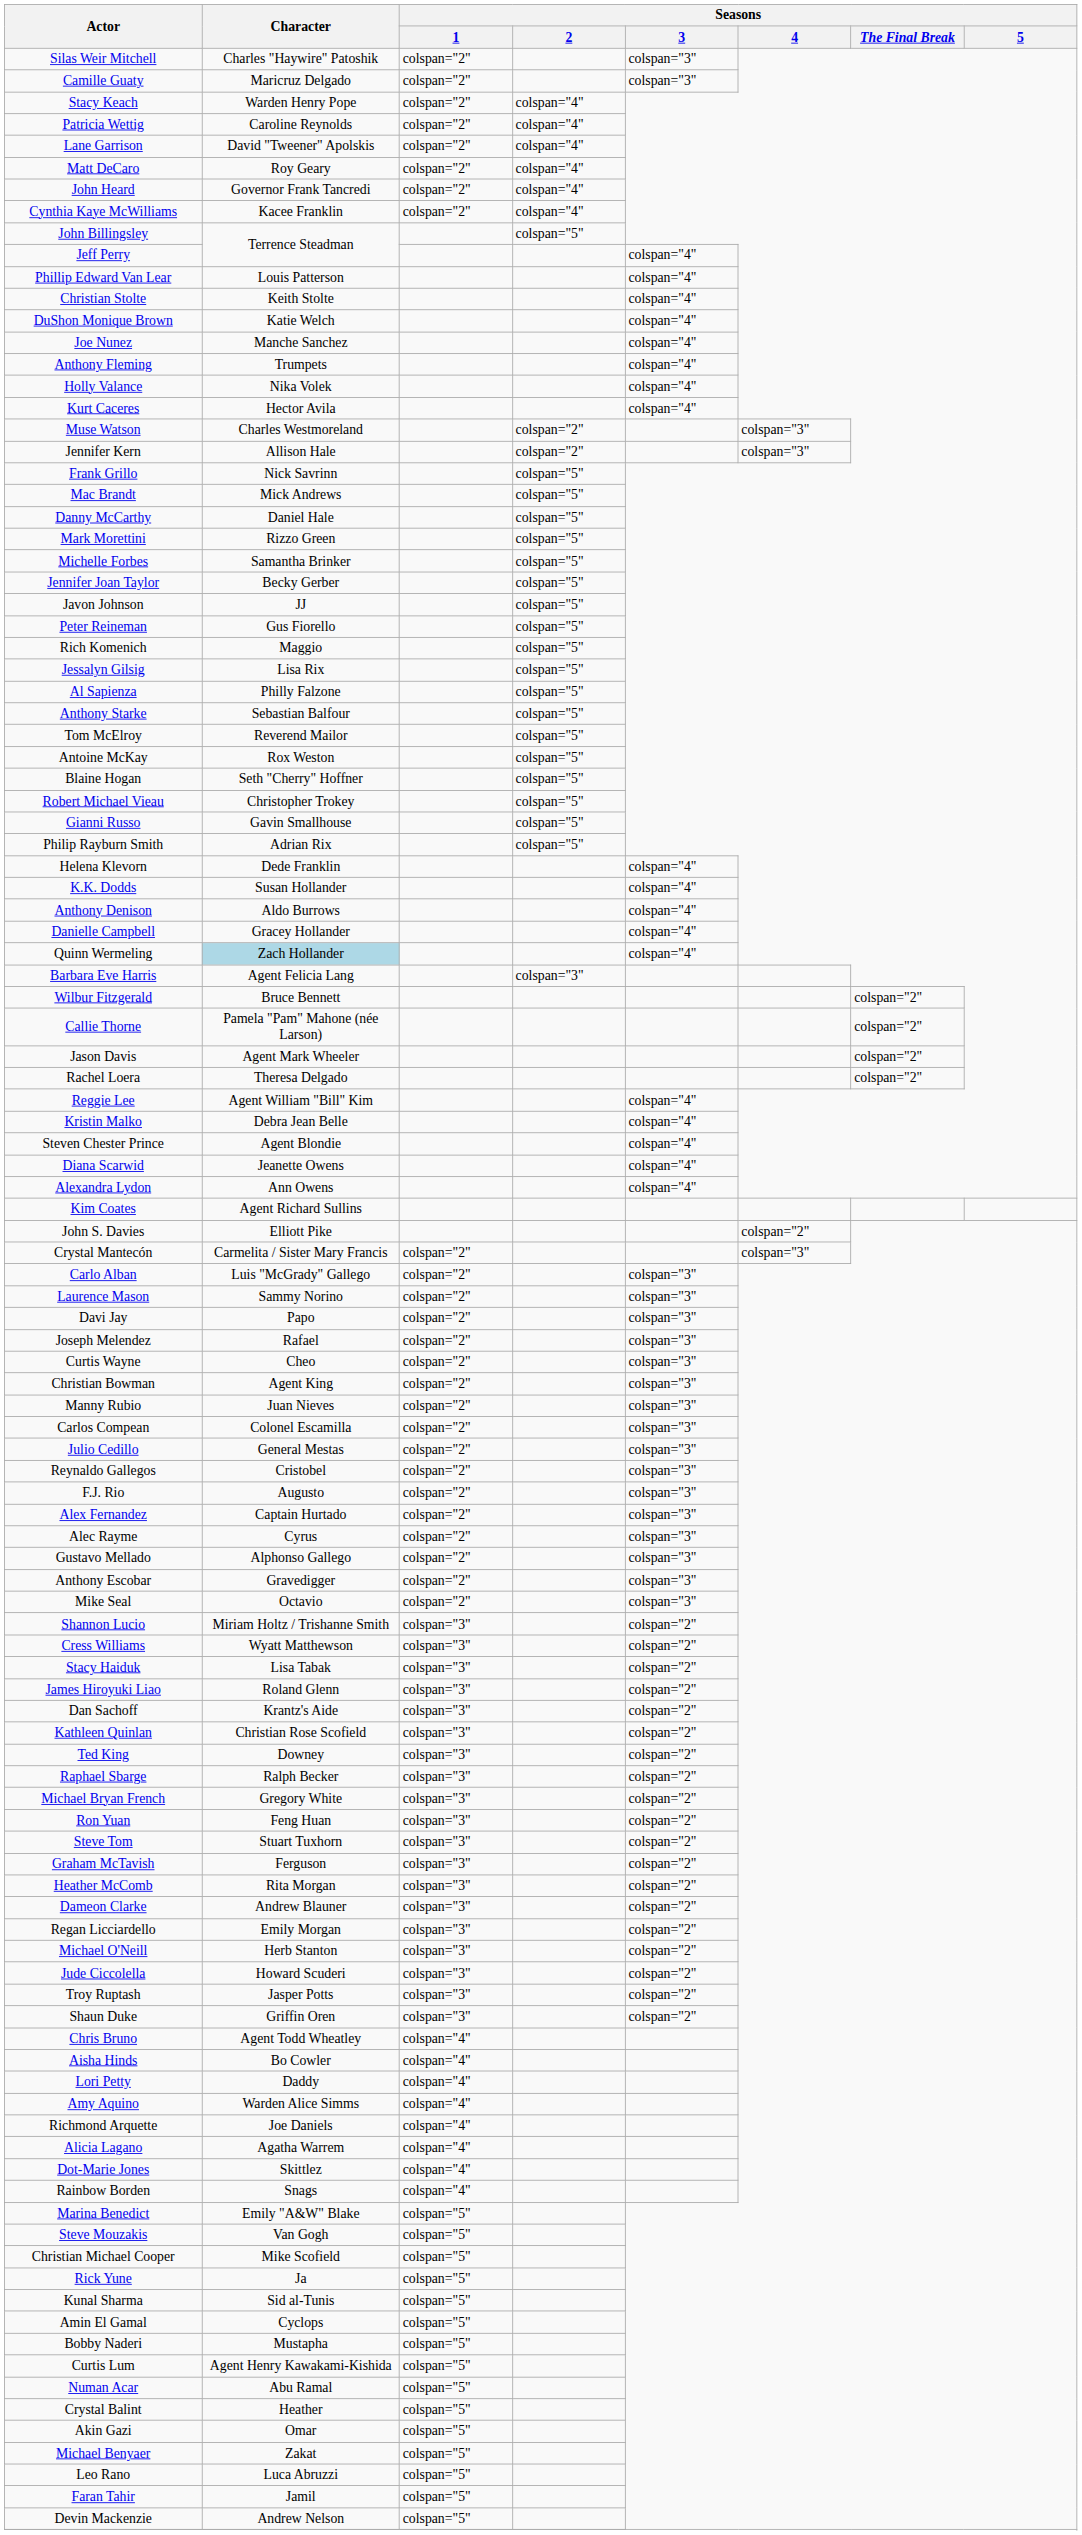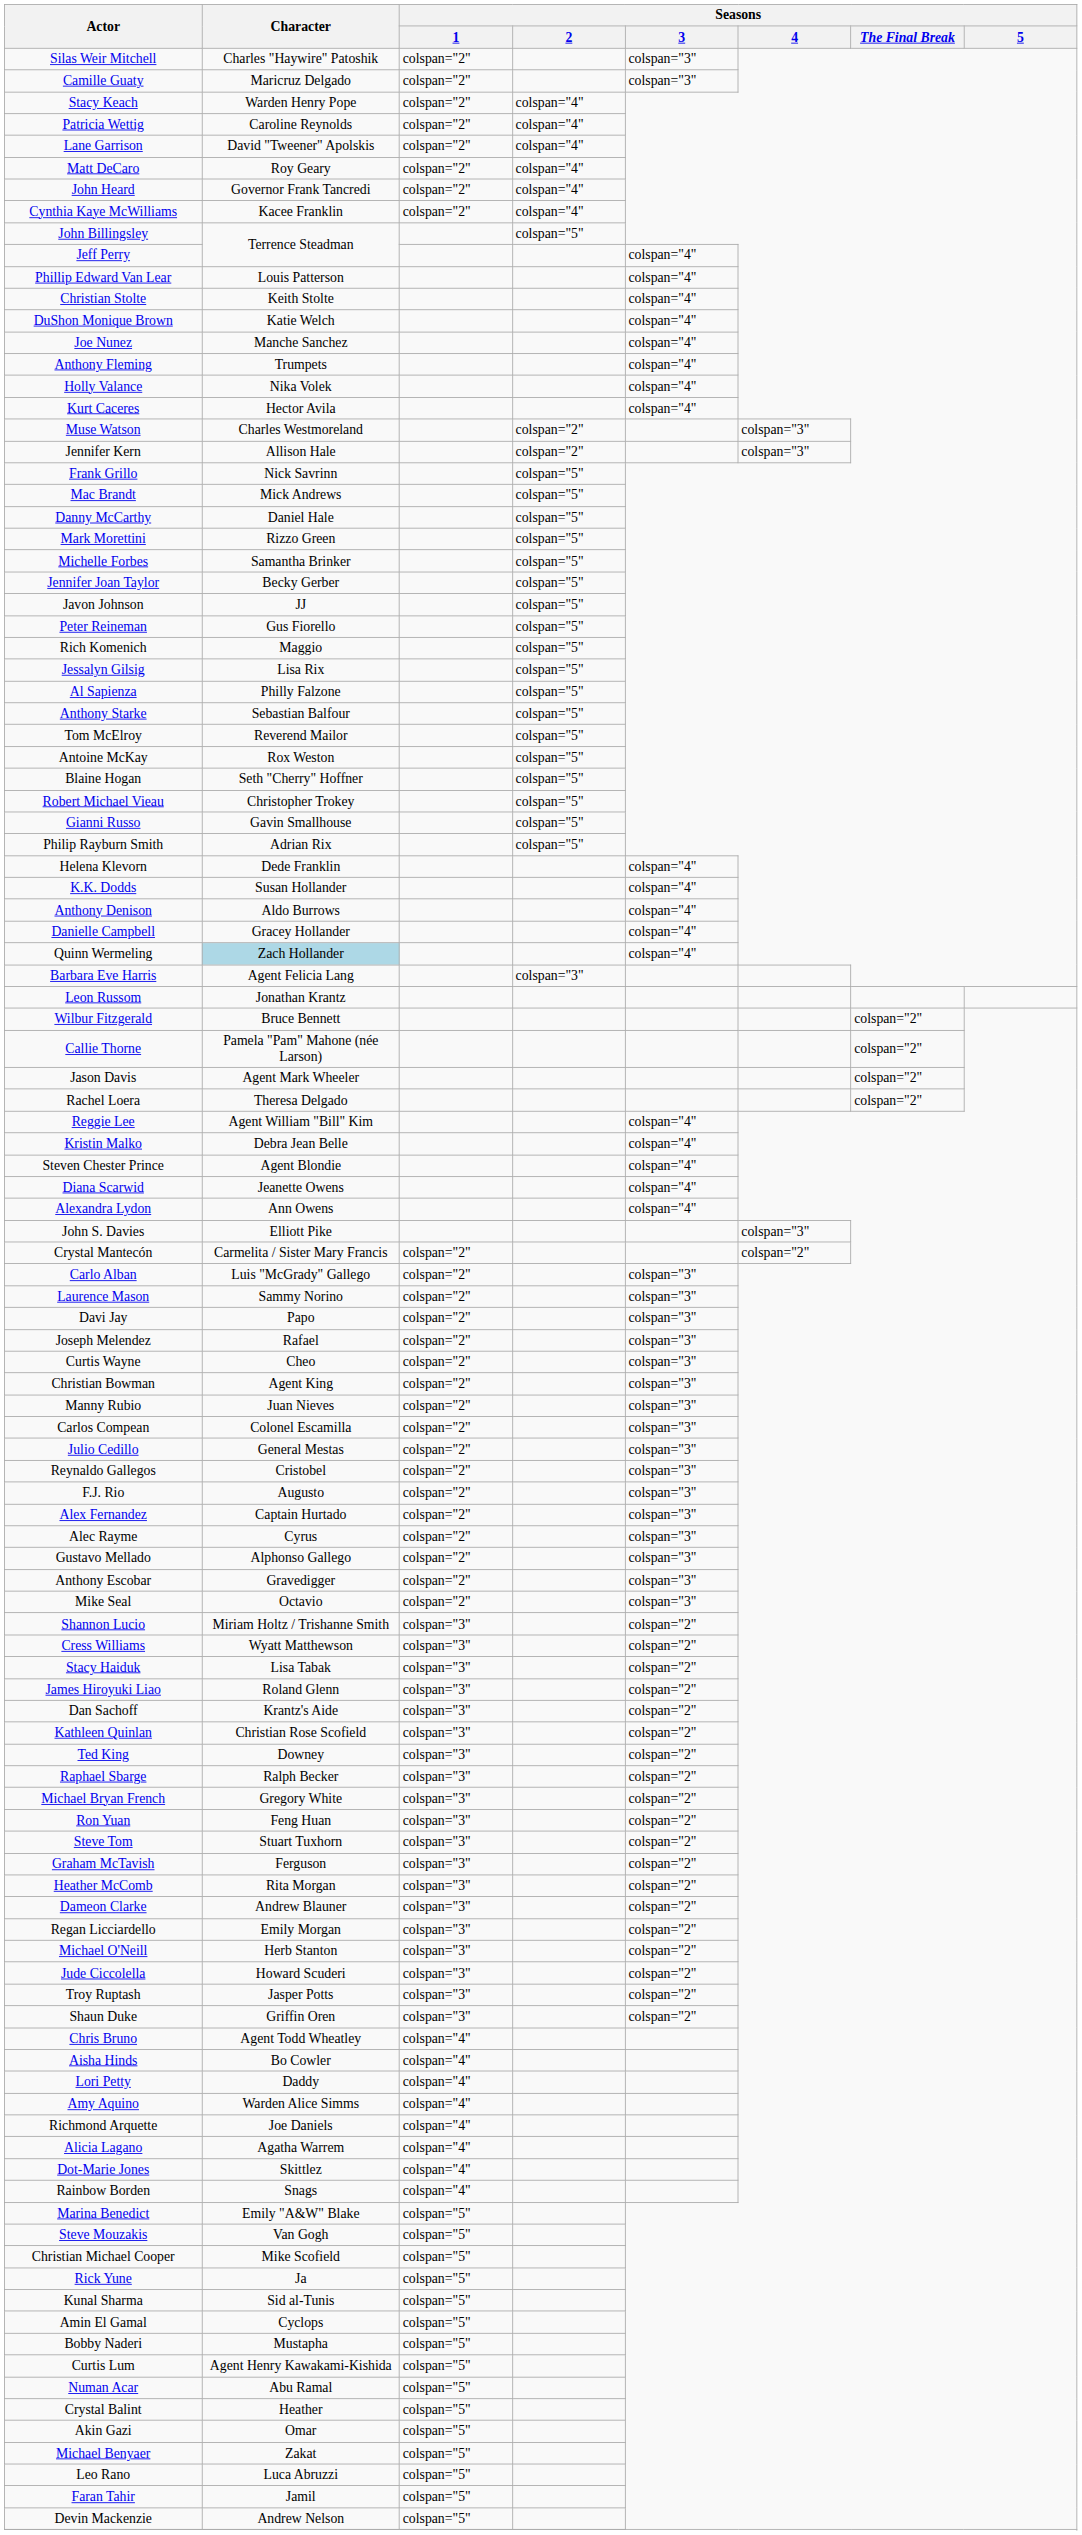+ row: (103, 997)
- row: (103, 1209)
(775, 1231) colspan="2" -> (775, 1231) colspan="3"
(775, 1252) colspan="3" -> (775, 1252) colspan="2"
